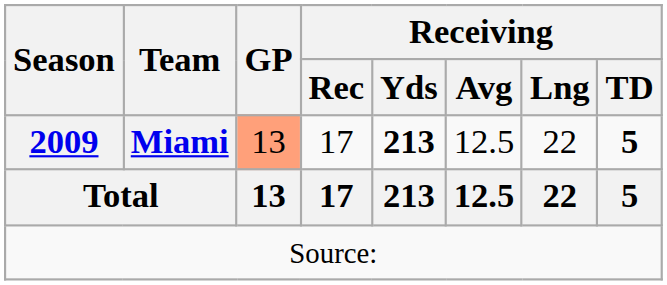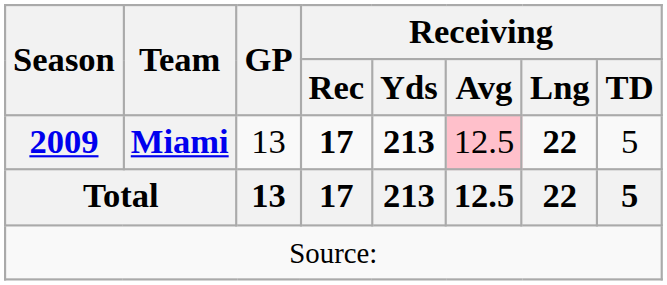(269, 141) lightsalmon background -> (269, 141) no background
(336, 141) normal -> (336, 141) bold
(484, 141) no background -> (484, 141) pink background
(560, 141) normal -> (560, 141) bold
(630, 141) bold -> (630, 141) normal
